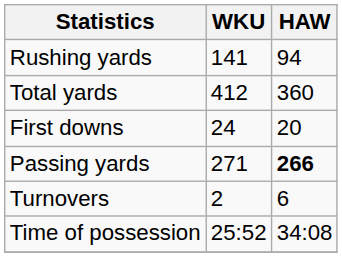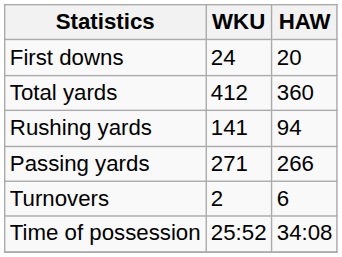rows swapped: (67, 127) <-> (81, 57)
(295, 163) bold -> (295, 163) normal
